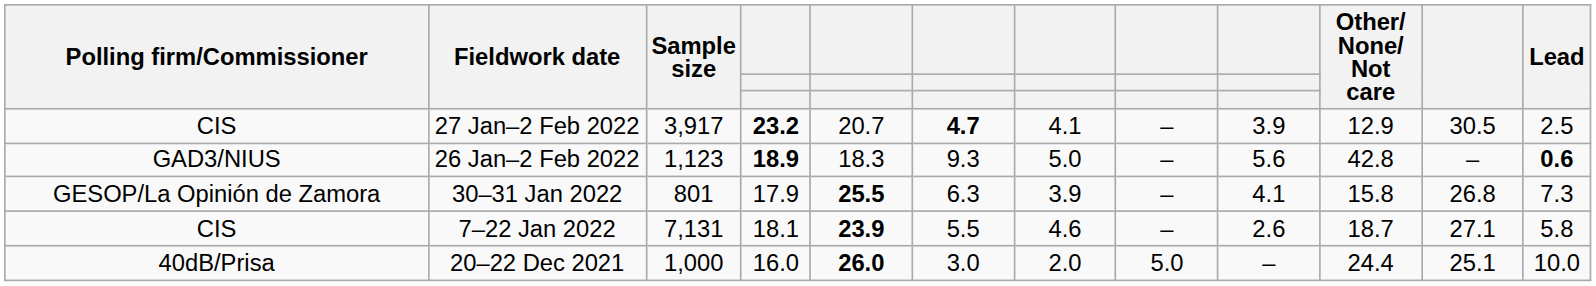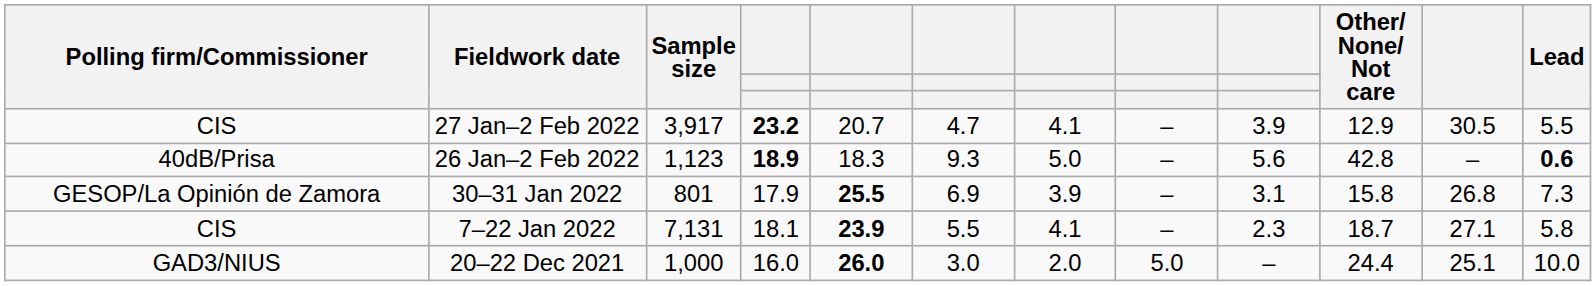(963, 126) bold -> (963, 126) normal
(1557, 126) 2.5 -> (1557, 126) 5.5
(217, 160) GAD3/NIUS -> (217, 160) 40dB/Prisa
(963, 194) 6.3 -> (963, 194) 6.9
(1269, 194) 4.1 -> (1269, 194) 3.1
(1065, 229) 4.6 -> (1065, 229) 4.1
(1269, 229) 2.6 -> (1269, 229) 2.3
(217, 263) 40dB/Prisa -> (217, 263) GAD3/NIUS
